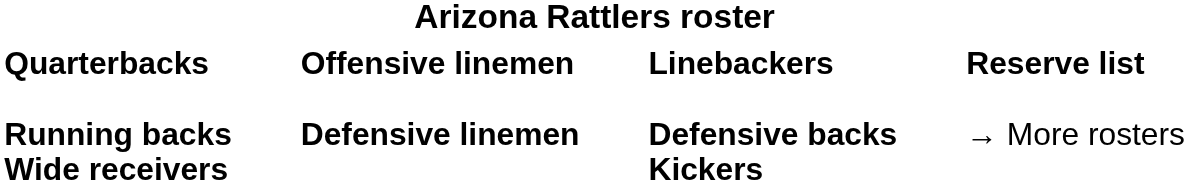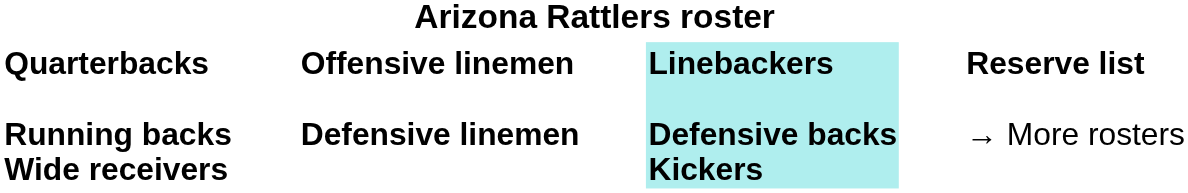(773, 115) no background -> (773, 115) paleturquoise background
